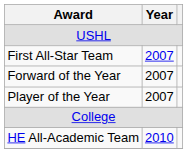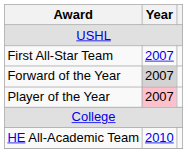(159, 76) no background -> (159, 76) lightgrey background
(159, 96) no background -> (159, 96) pink background
